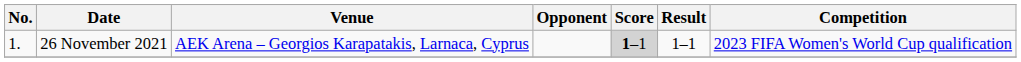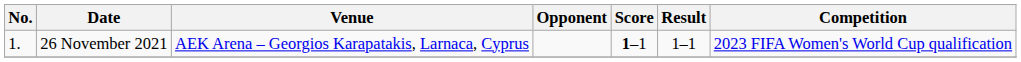(634, 43) lightgrey background -> (634, 43) no background
